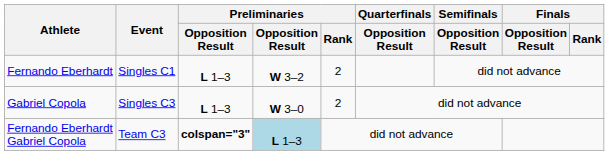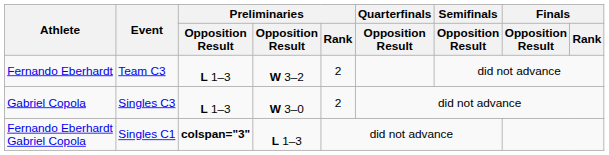(147, 71) Singles C1 -> (142, 71) Team C3
(142, 135) Team C3 -> (147, 135) Singles C1
(287, 141) lightblue background -> (287, 141) no background
